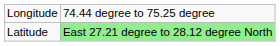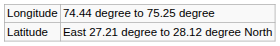(168, 31) lightgreen background -> (168, 31) no background
